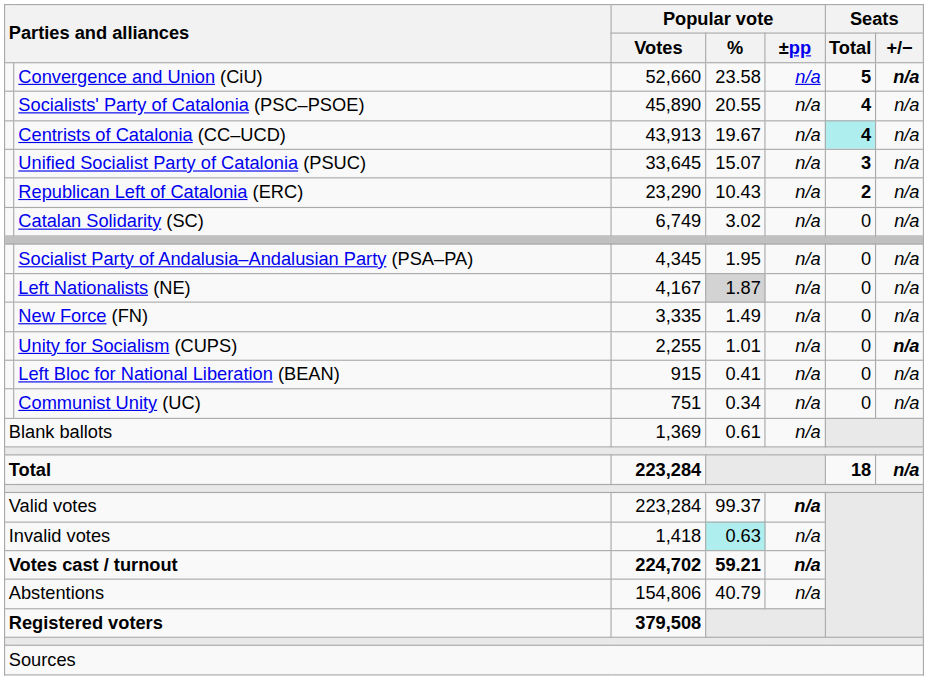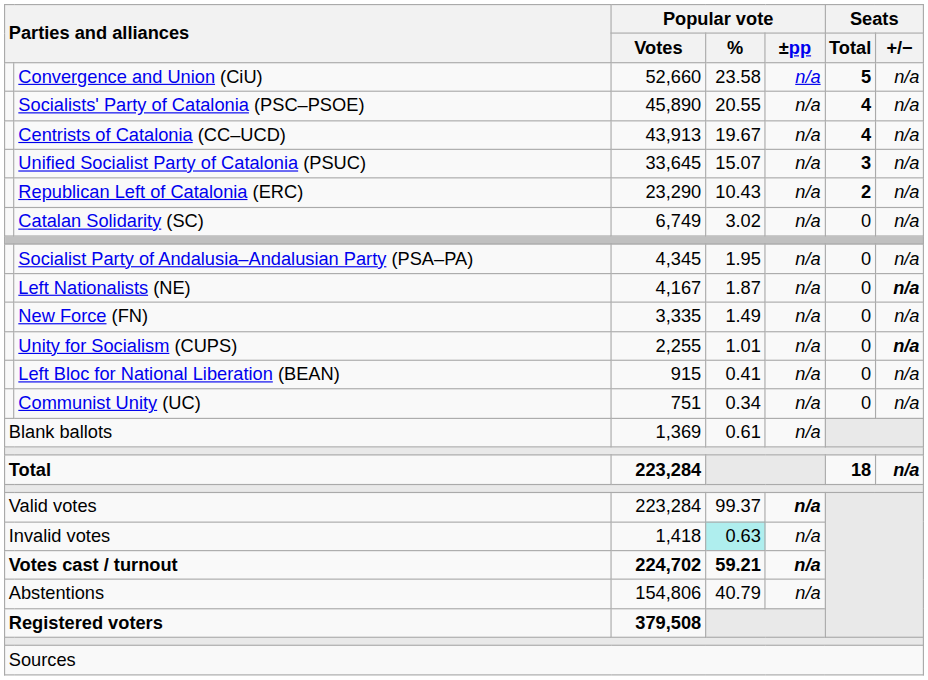(906, 76) bold -> (907, 76) normal
(866, 134) paleturquoise background -> (866, 134) no background
(743, 287) lightgrey background -> (743, 287) no background
(907, 287) normal -> (906, 287) bold
